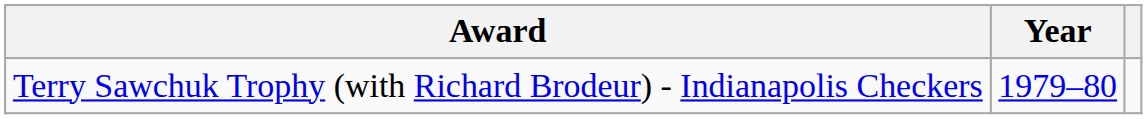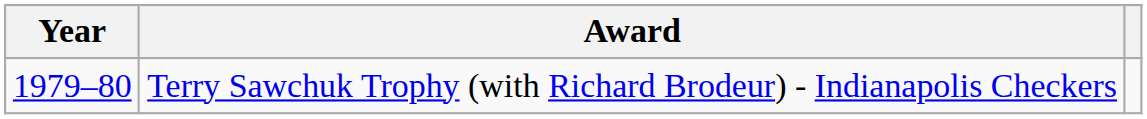columns swapped: (498, 31) <-> (1058, 31)
